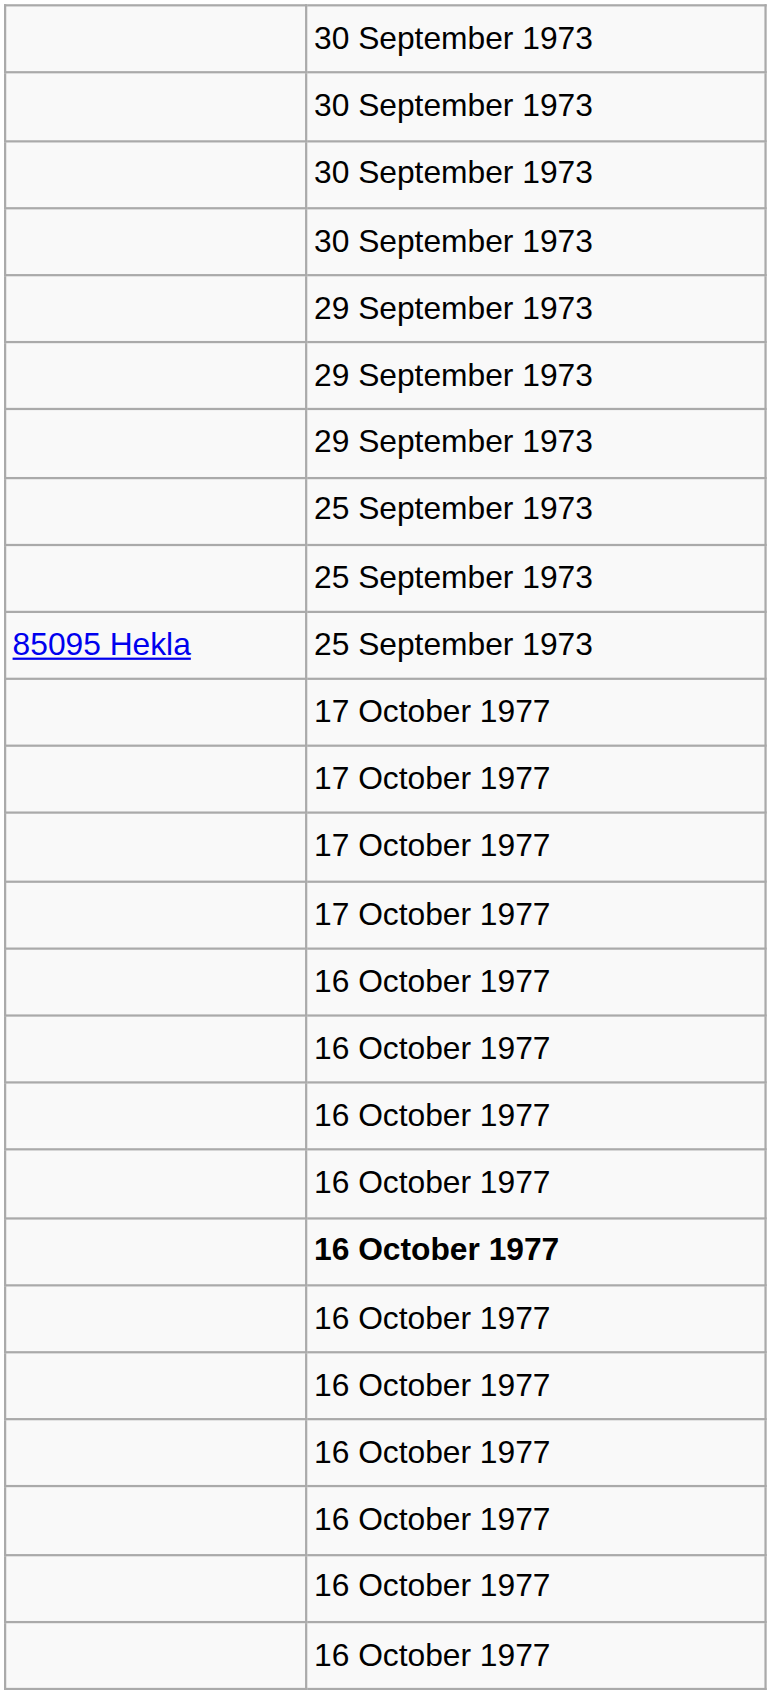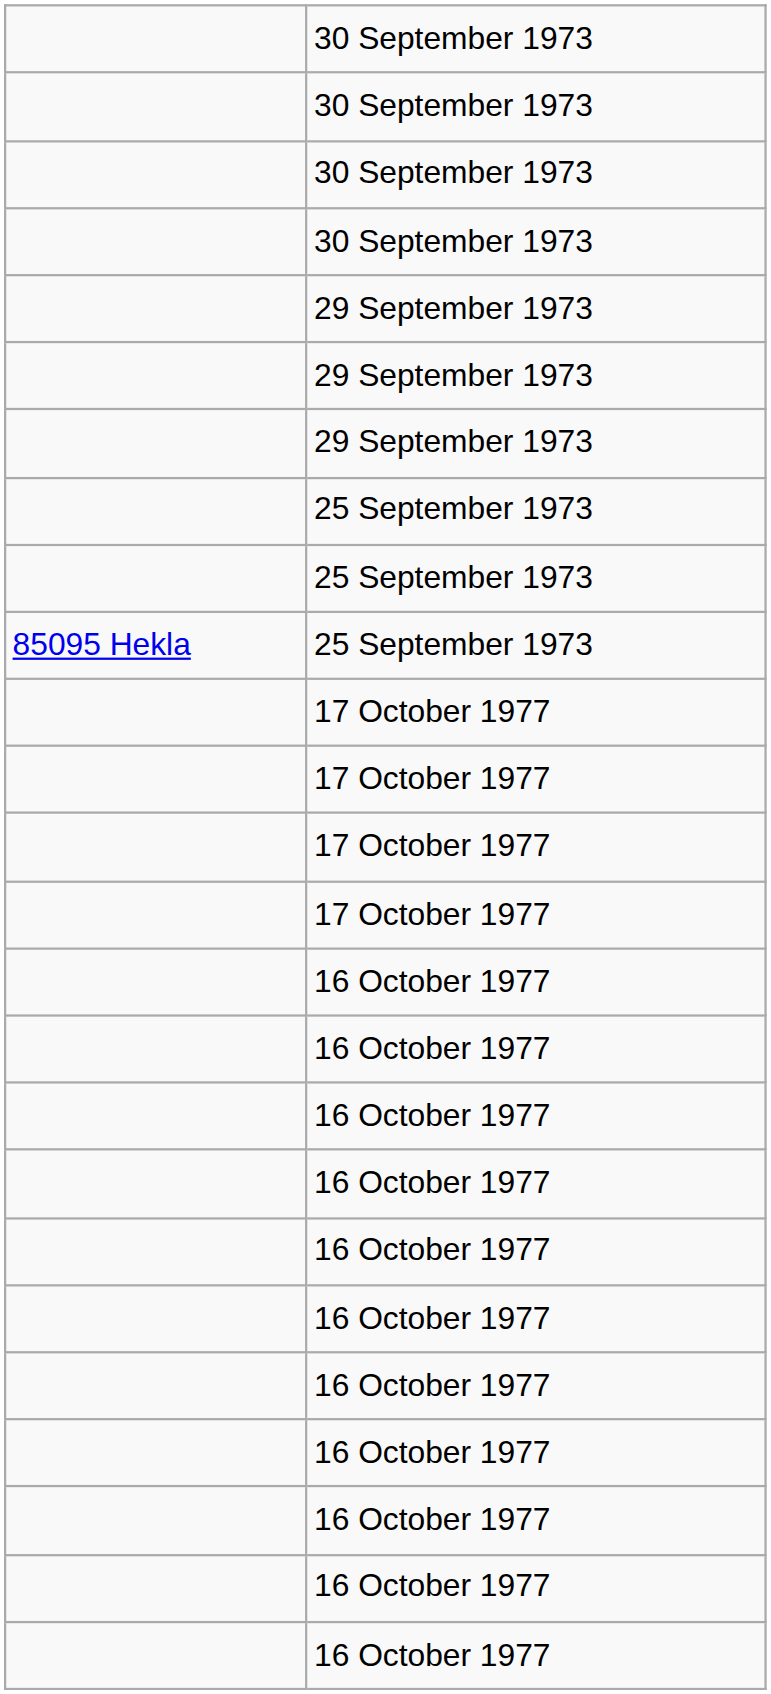(437, 1250) bold -> (432, 1250) normal
